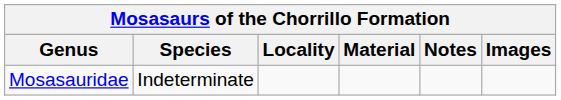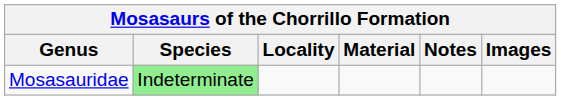(196, 79) no background -> (196, 79) lightgreen background
